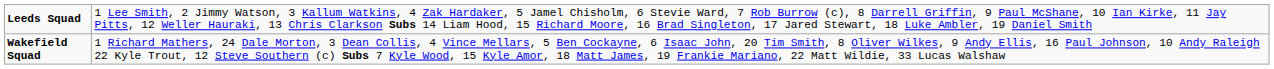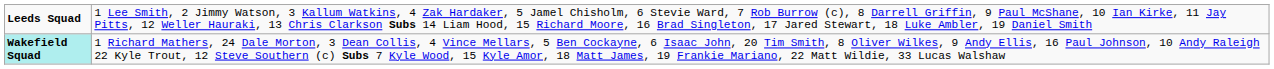(37, 49) no background -> (37, 49) paleturquoise background
